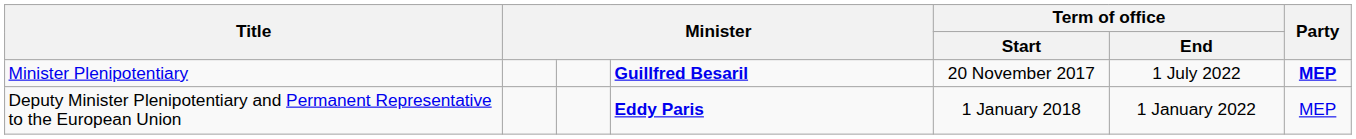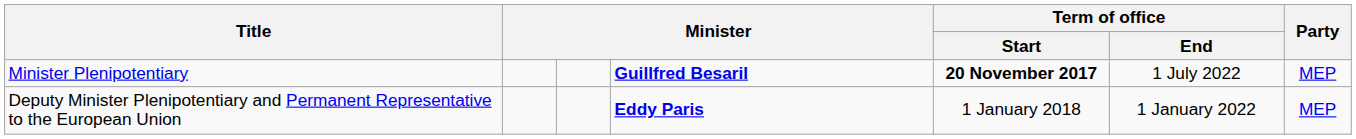(1021, 73) normal -> (1021, 73) bold
(1318, 73) bold -> (1318, 73) normal
